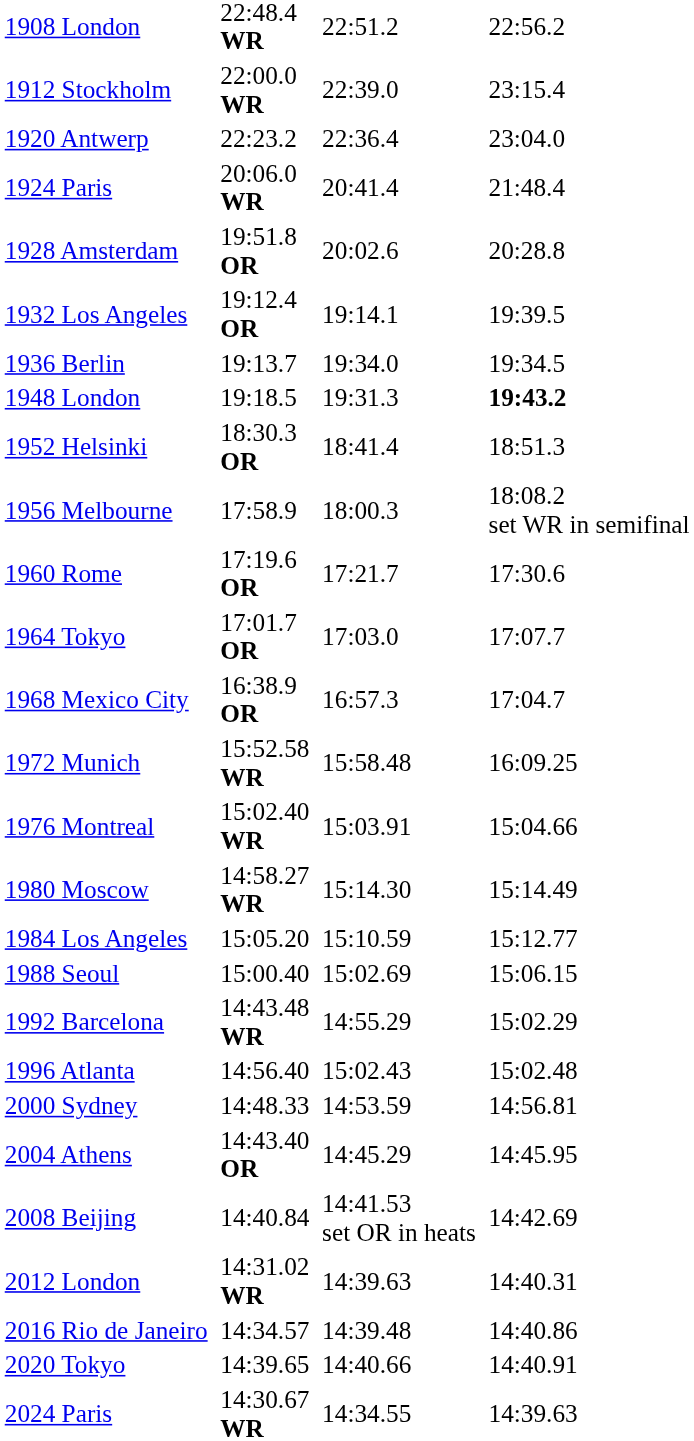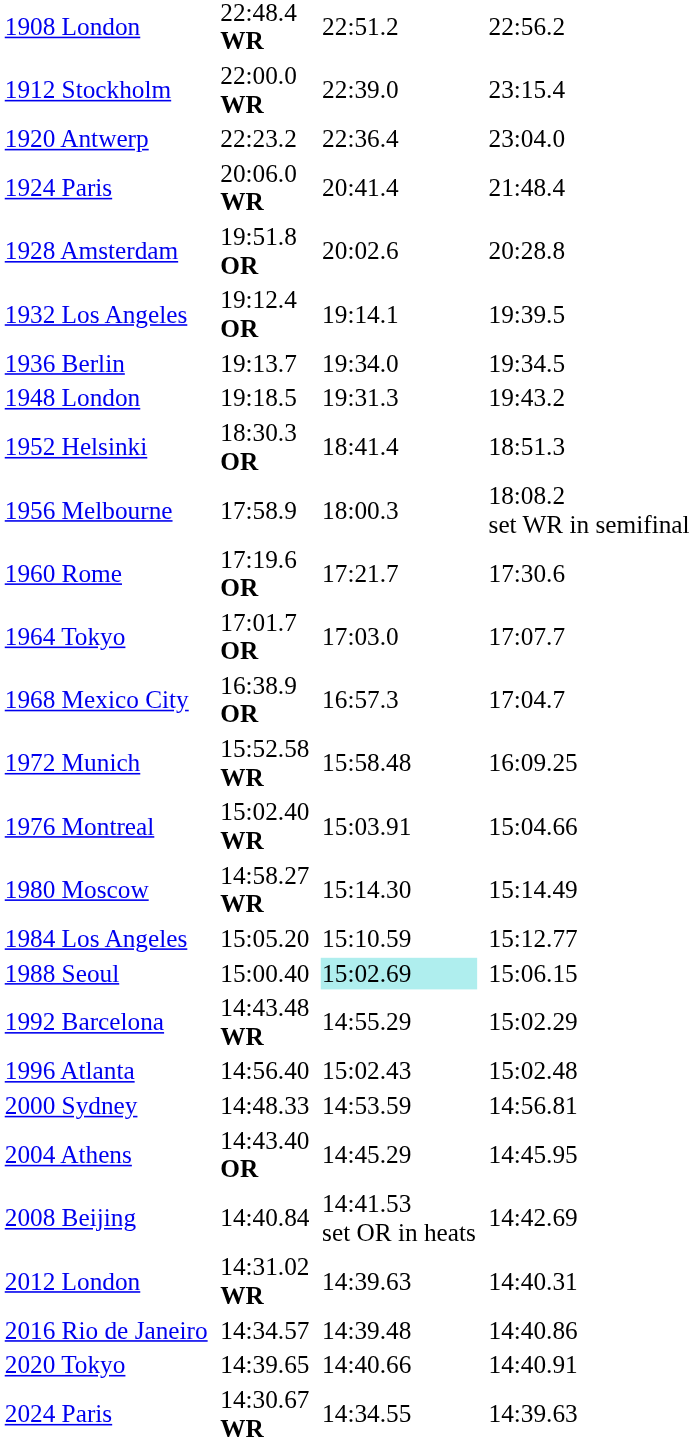(528, 398) bold -> (527, 398) normal
(367, 973) no background -> (367, 973) paleturquoise background
